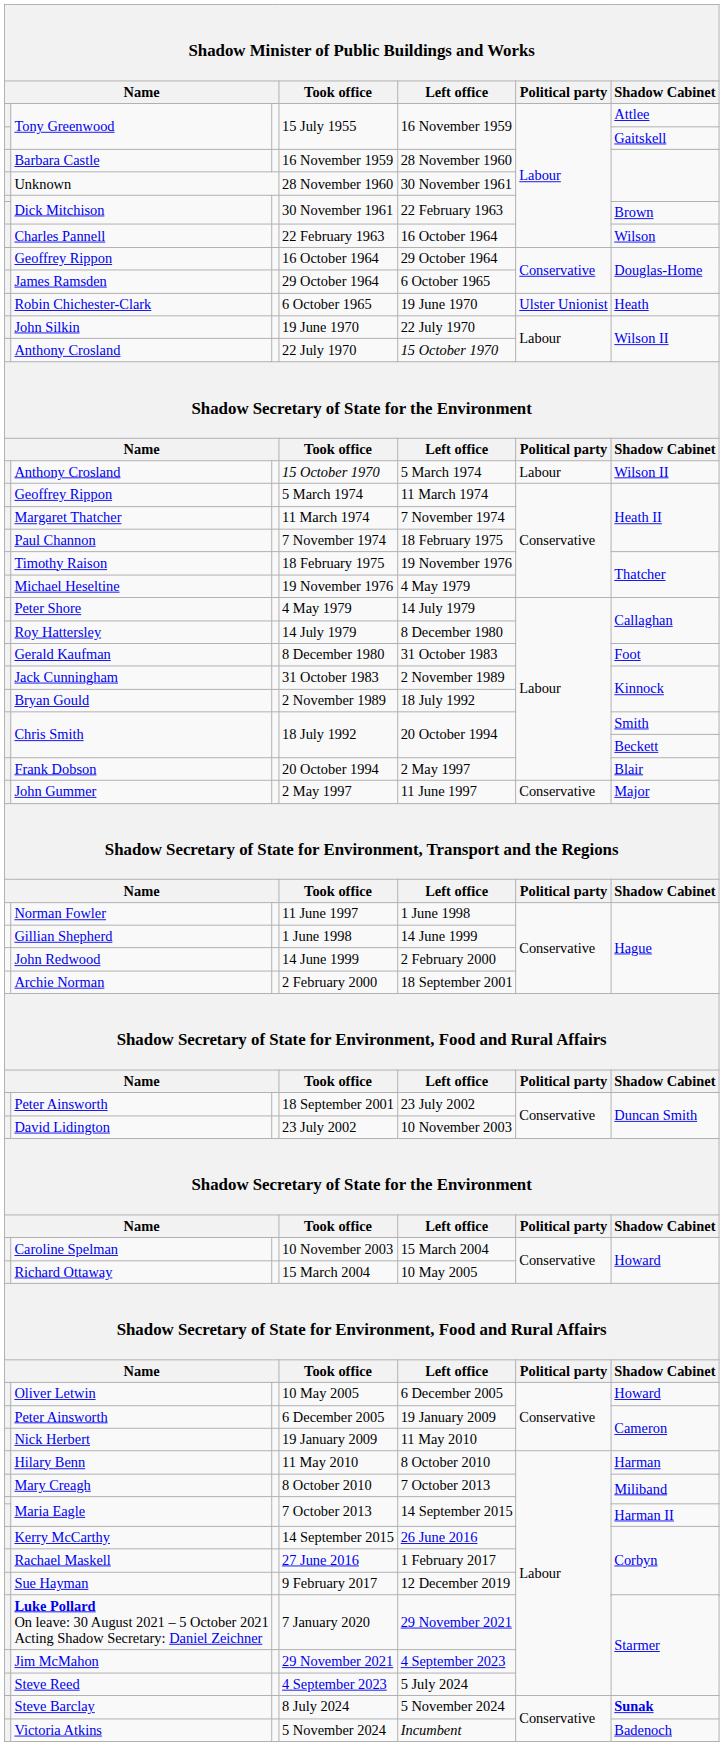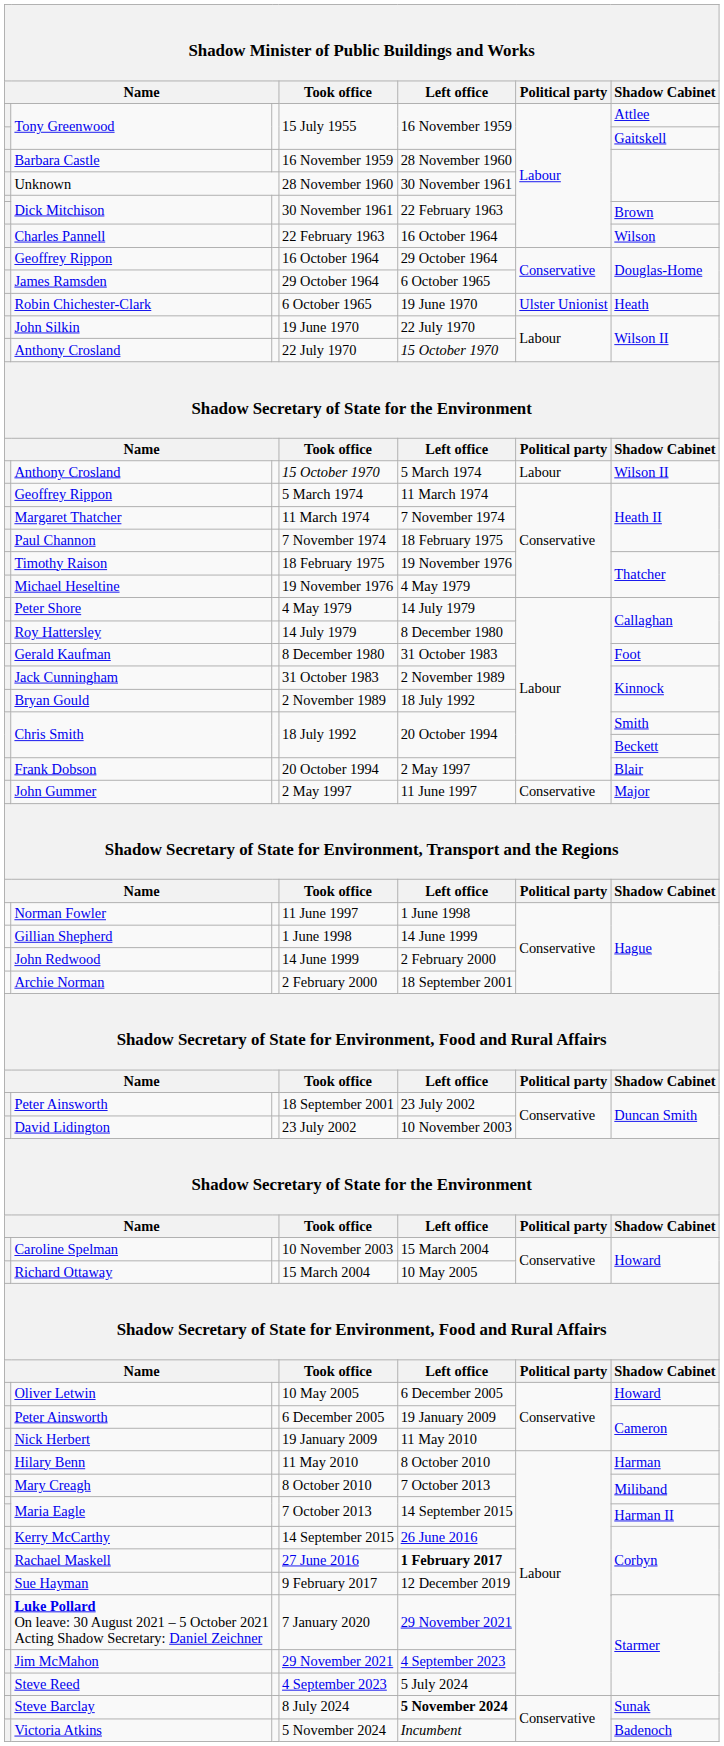(448, 1560) normal -> (451, 1560) bold
(453, 1707) normal -> (454, 1707) bold
(634, 1707) bold -> (632, 1707) normal
